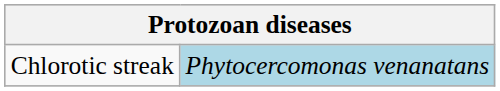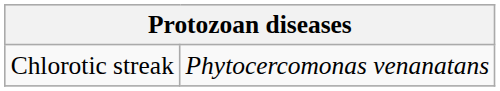(337, 65) lightblue background -> (337, 65) no background
